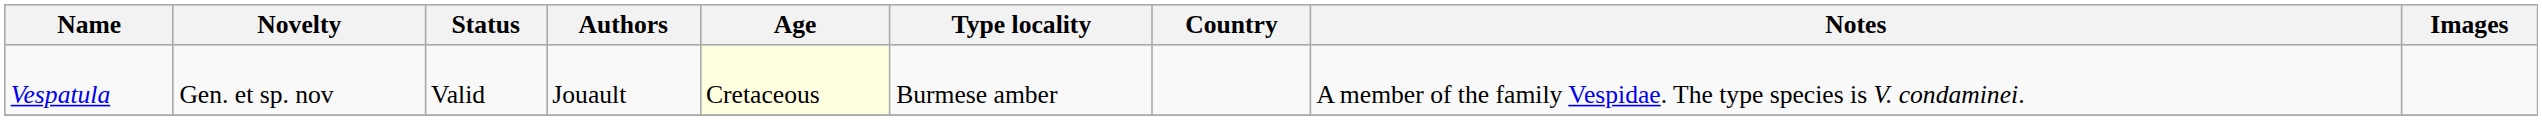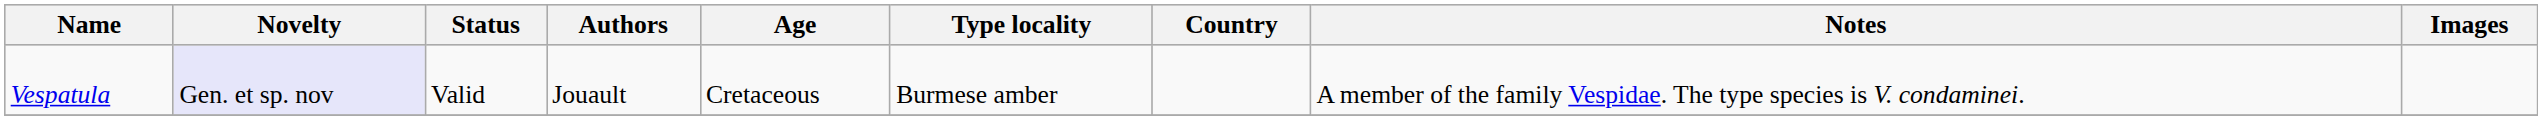(257, 94) no background -> (257, 94) lavender background
(763, 94) lightyellow background -> (763, 94) no background
